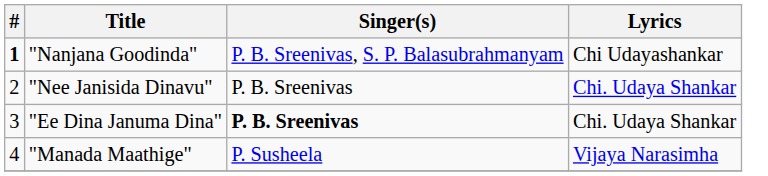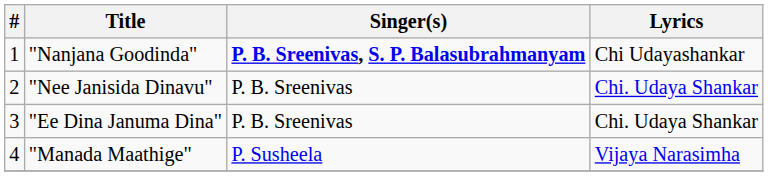(14, 54) bold -> (14, 54) normal
(398, 54) normal -> (408, 54) bold
(295, 121) bold -> (292, 121) normal
